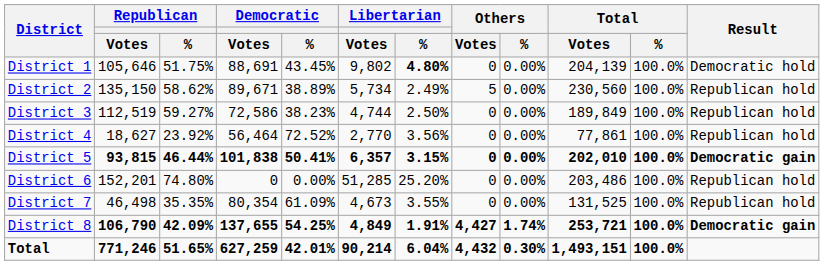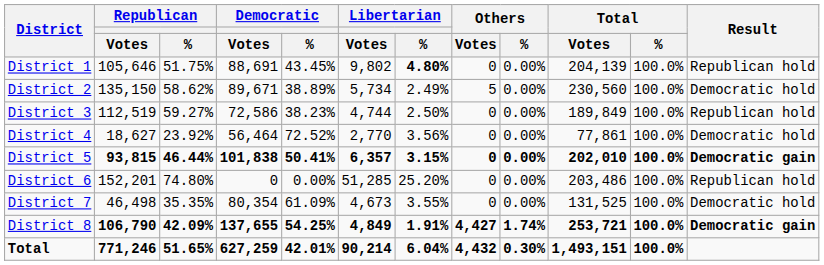(753, 68) Democratic hold -> (753, 68) Republican hold
(753, 91) Republican hold -> (753, 91) Democratic hold
(753, 136) Republican hold -> (753, 136) Democratic hold
(753, 204) Republican hold -> (753, 204) Democratic hold
